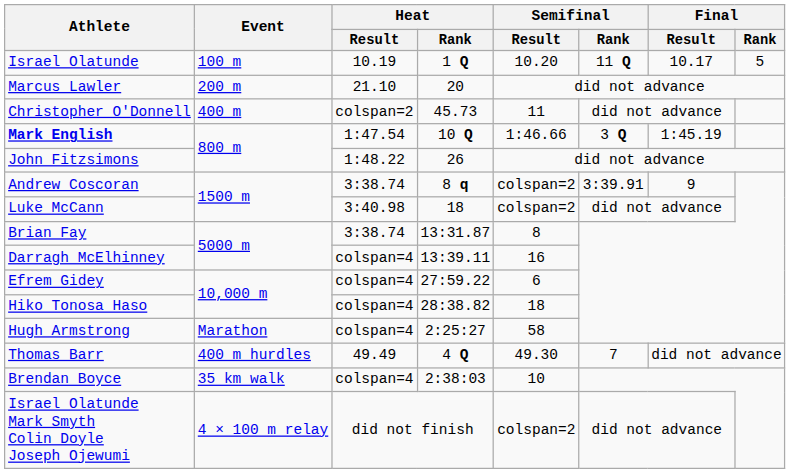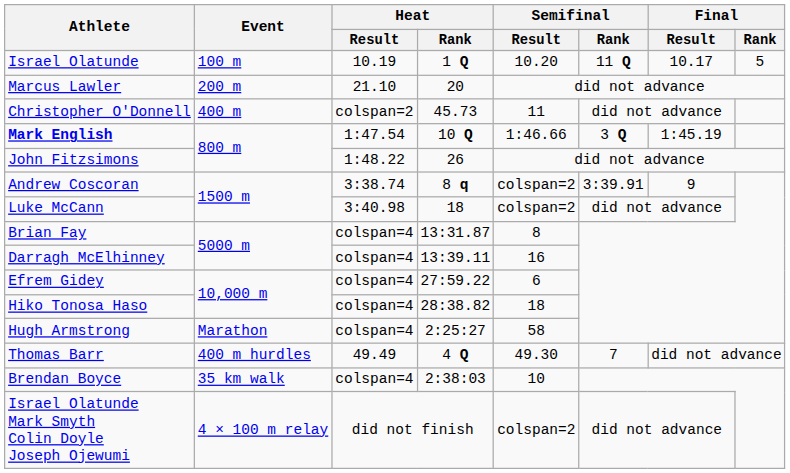(374, 233) 3:38.74 -> (374, 233) colspan=4
